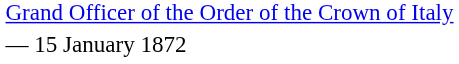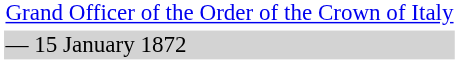(96, 44) no background -> (96, 44) lightgrey background
